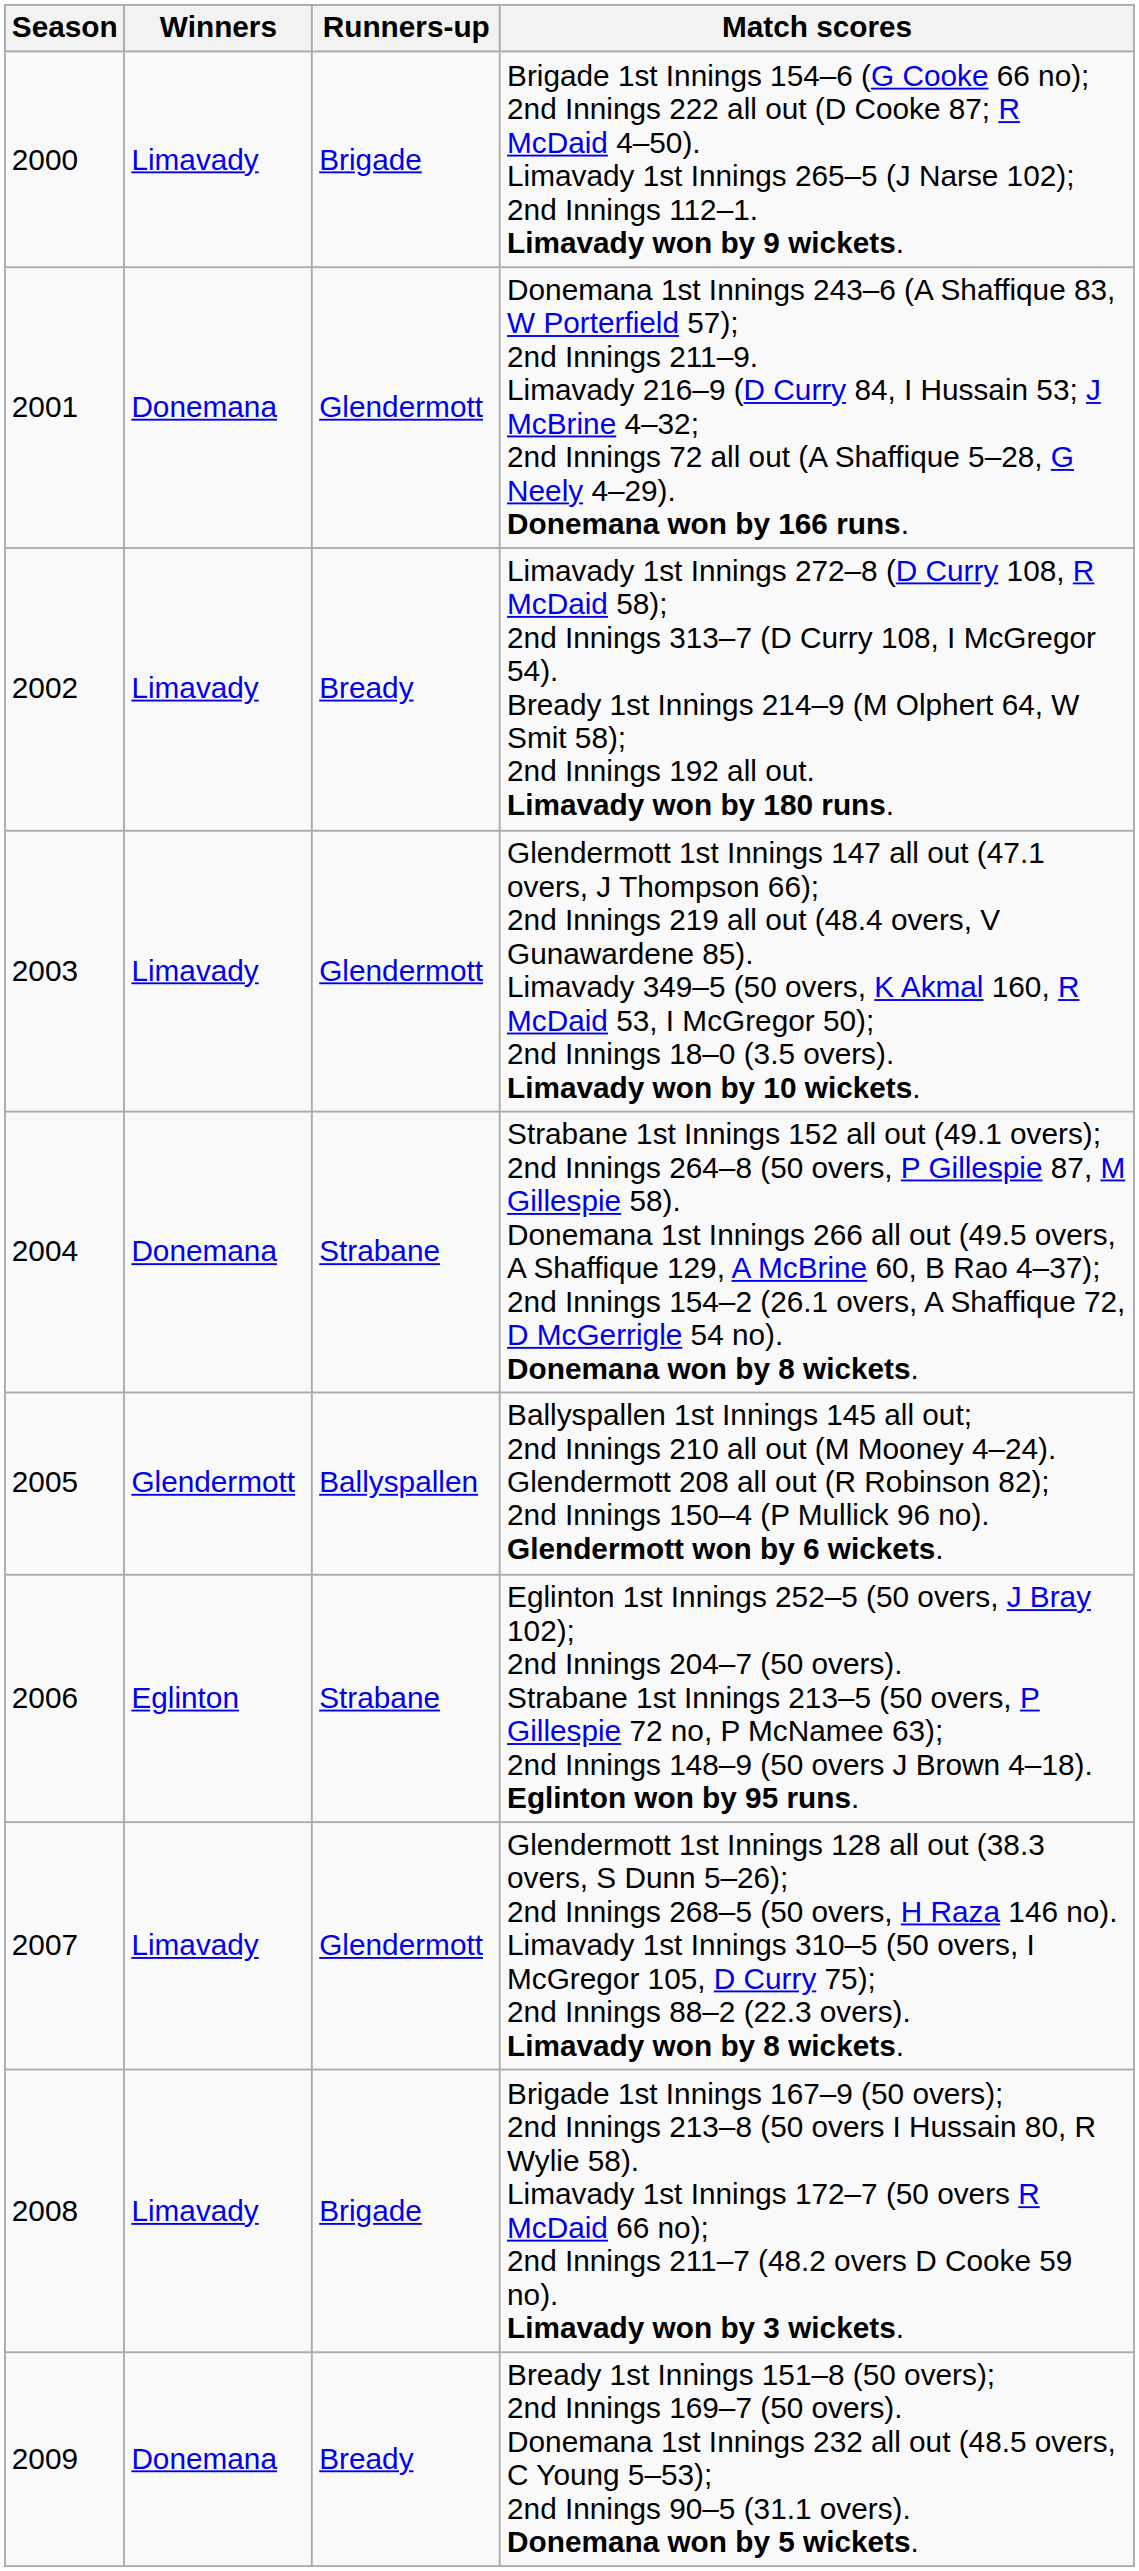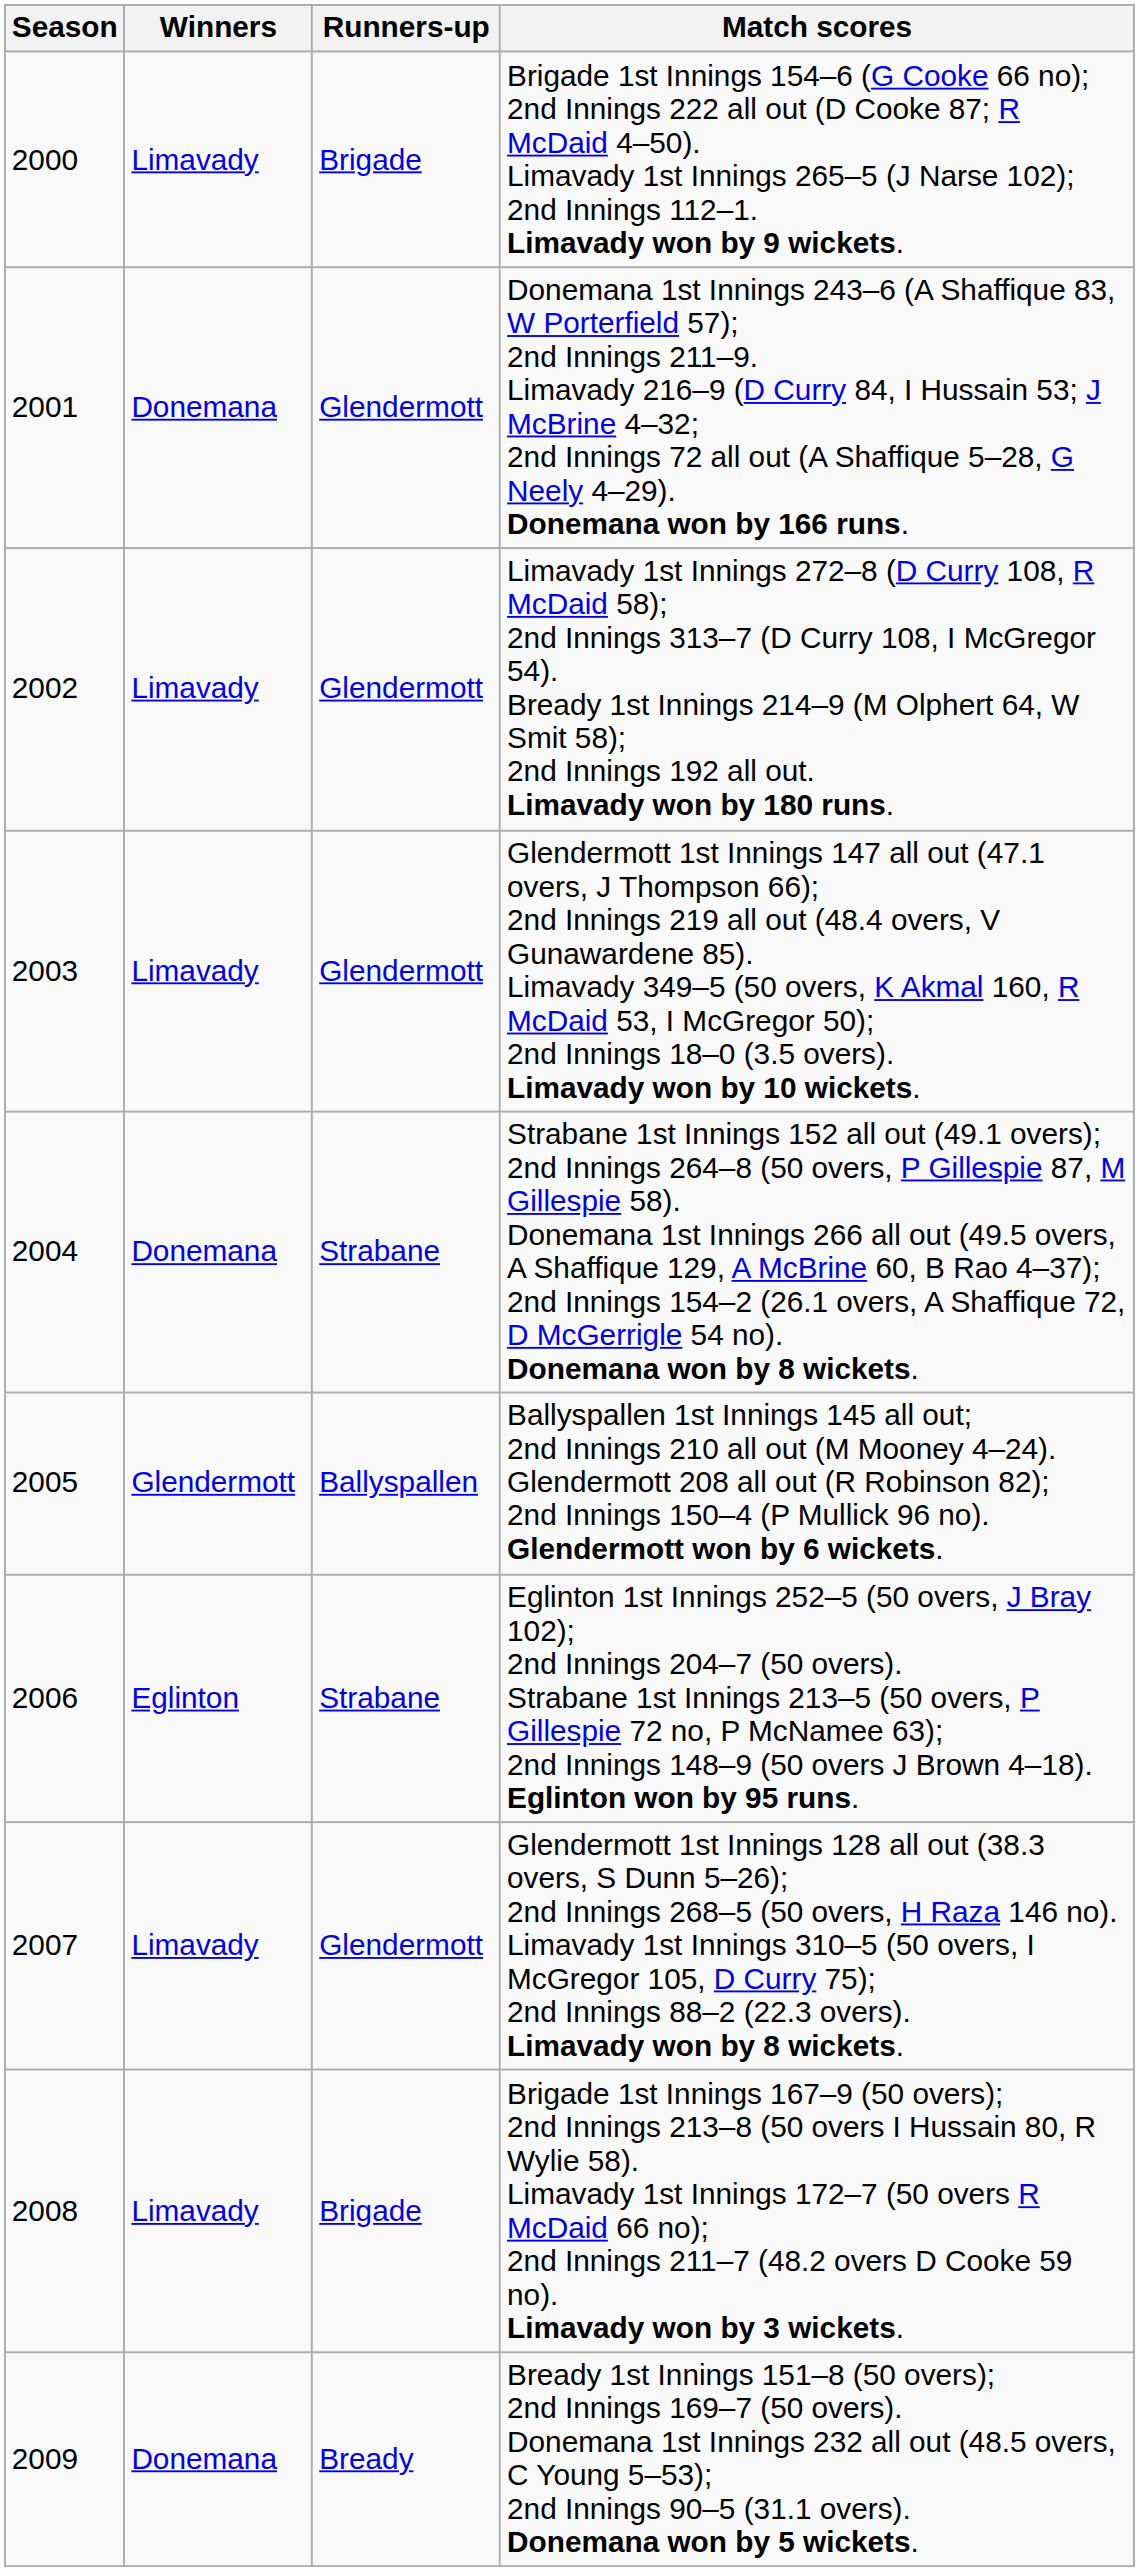(366, 688) Bready -> (401, 688) Glendermott
